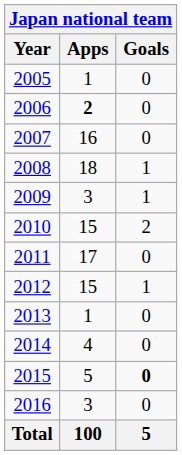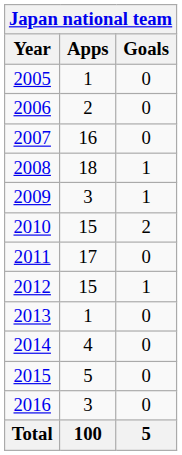(88, 108) bold -> (88, 108) normal
(146, 375) bold -> (146, 375) normal
